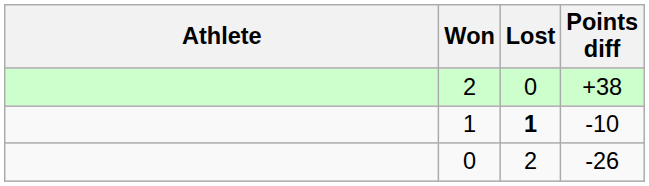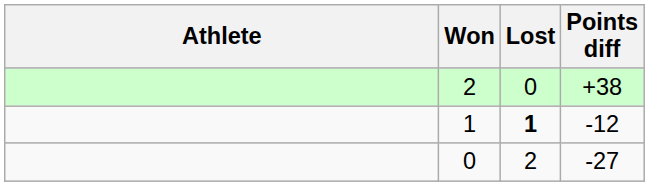(602, 124) -10 -> (602, 124) -12
(602, 161) -26 -> (602, 161) -27
